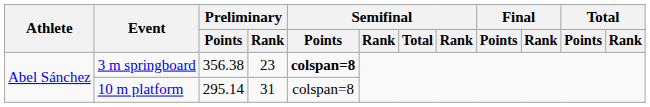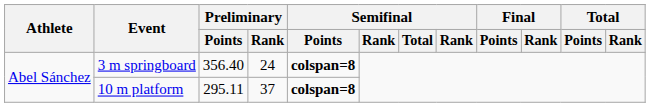(223, 65) 356.38 -> (223, 65) 356.40
(267, 65) 23 -> (267, 65) 24
(223, 90) 295.14 -> (223, 90) 295.11
(267, 90) 31 -> (267, 90) 37
(323, 90) normal -> (323, 90) bold
